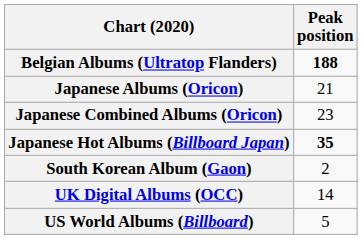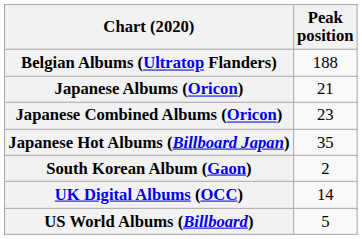(325, 62) bold -> (325, 62) normal
(325, 141) bold -> (325, 141) normal
